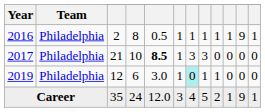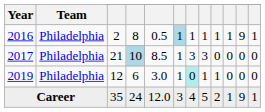(180, 35) no background -> (180, 35) lightblue background
(135, 55) no background -> (135, 55) lightblue background
(159, 55) bold -> (159, 55) normal
